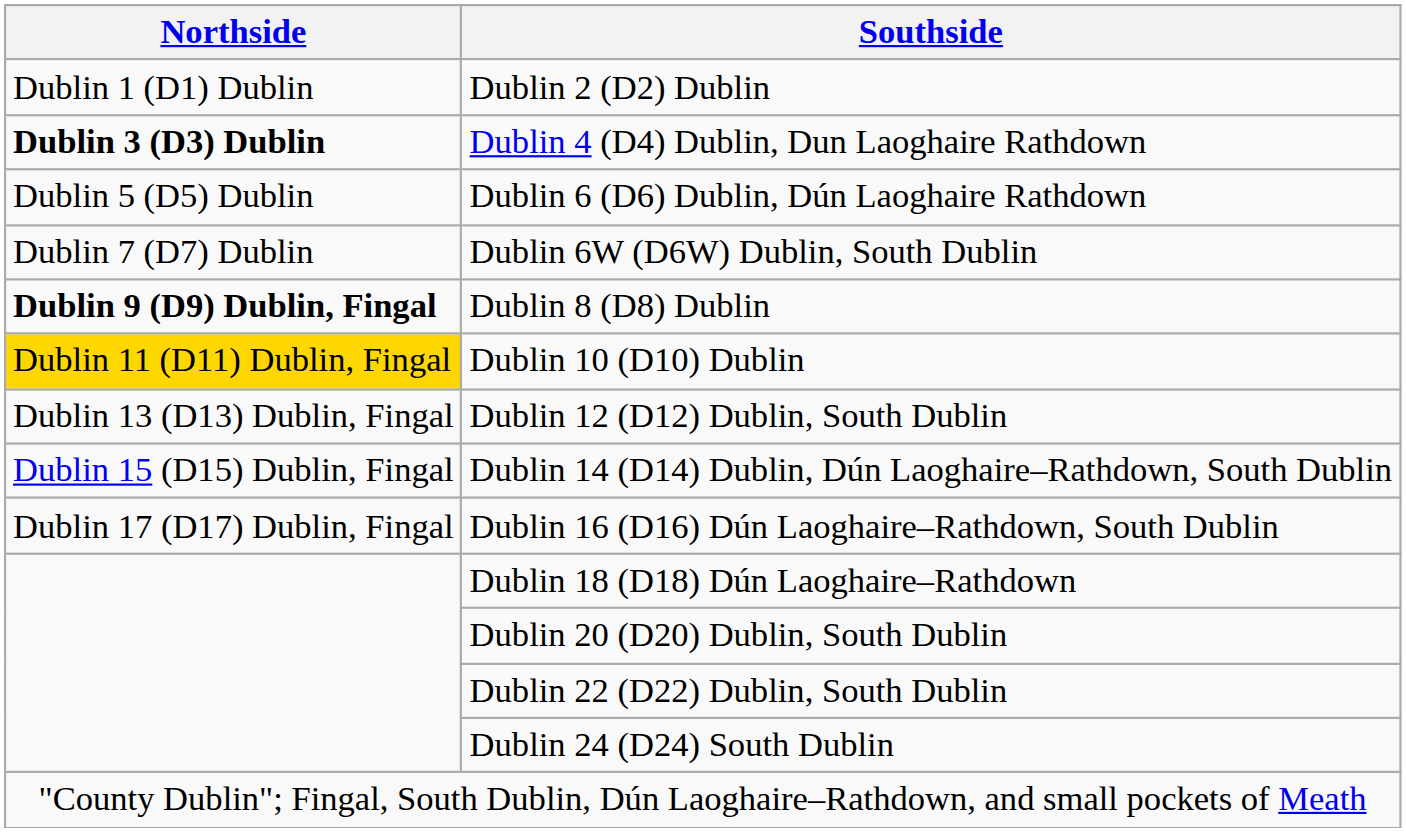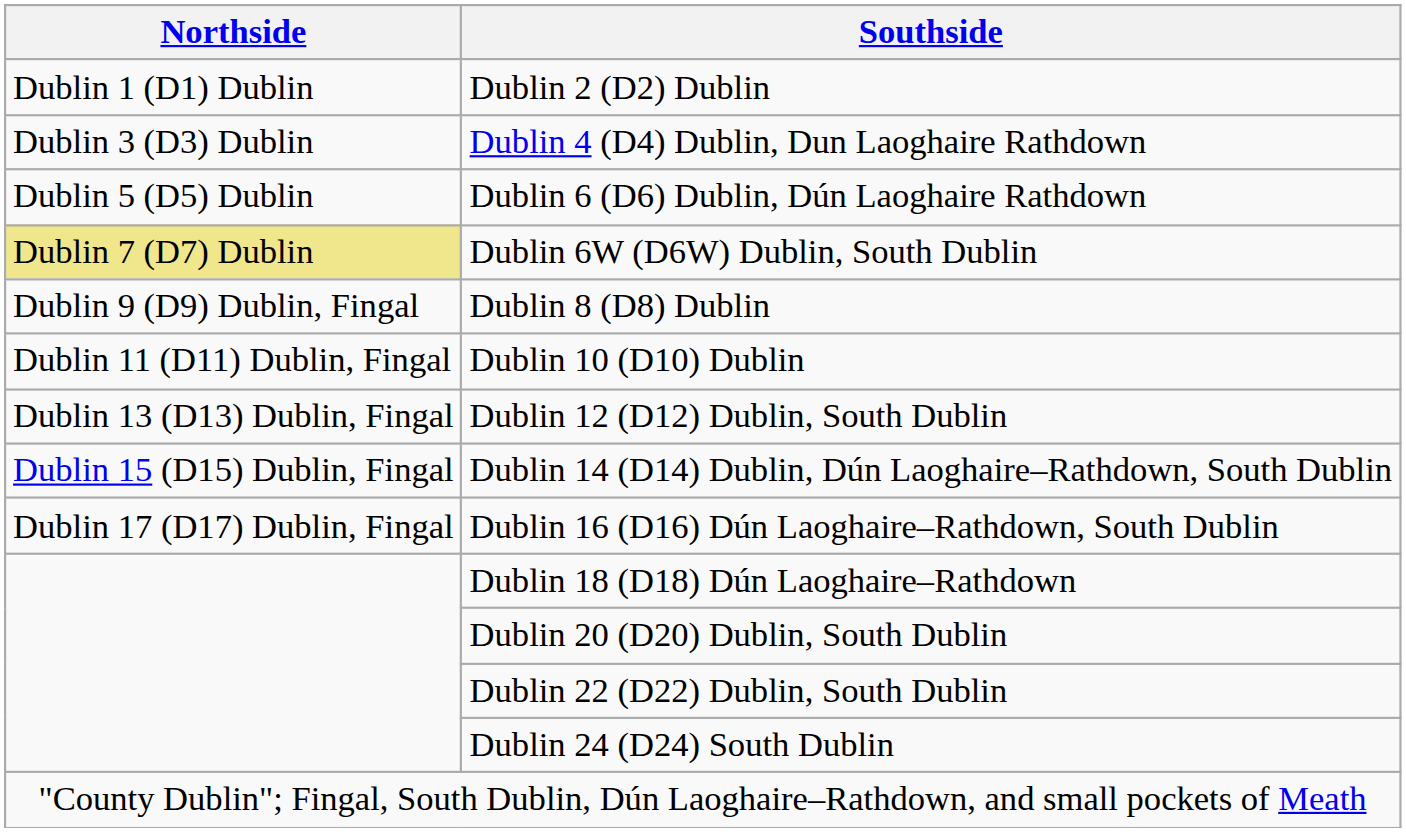(169, 141) bold -> (163, 141) normal
(163, 251) no background -> (163, 251) khaki background
(225, 305) bold -> (216, 305) normal
(232, 360) gold background -> (232, 360) no background
